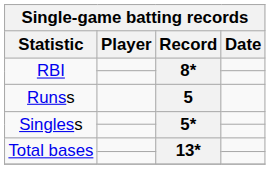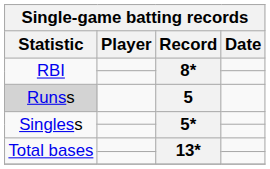(51, 97) no background -> (51, 97) lightgrey background
